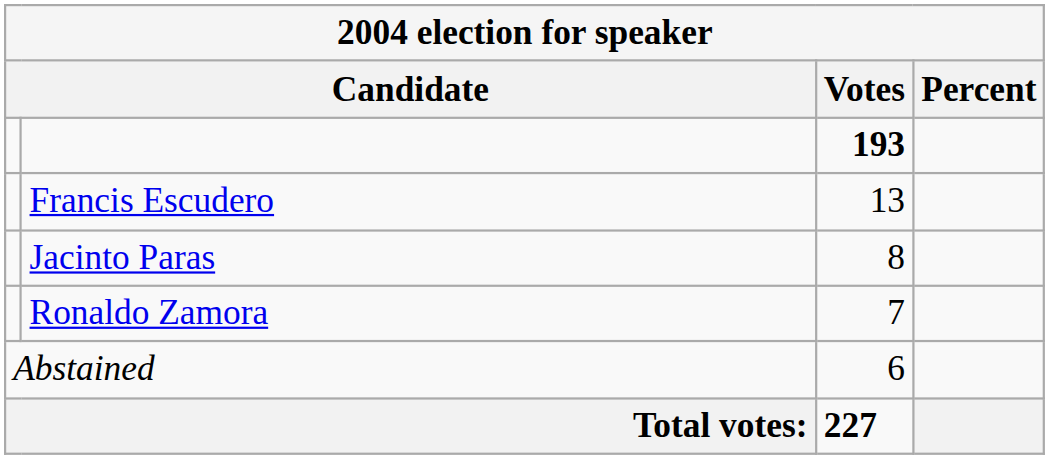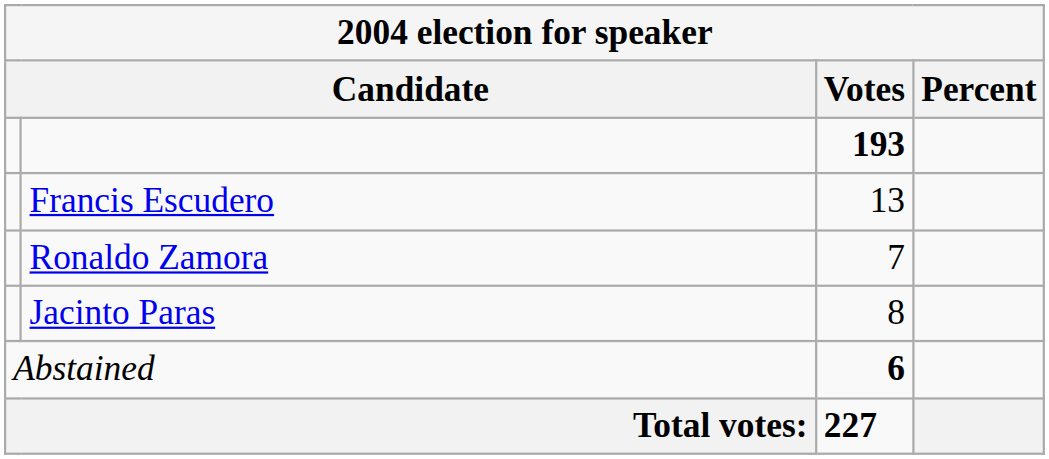rows swapped: (122, 256) <-> (149, 312)
(896, 369) normal -> (896, 369) bold
